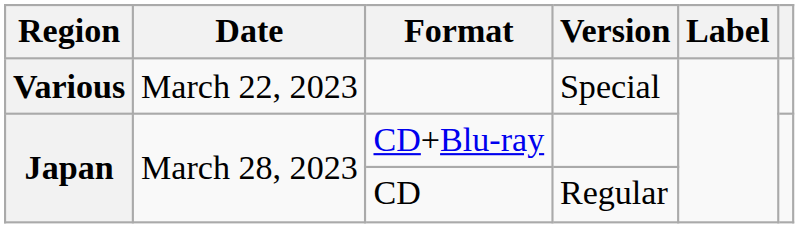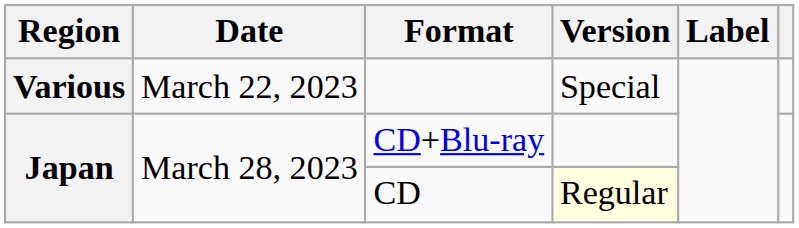(614, 193) no background -> (614, 193) lightyellow background
